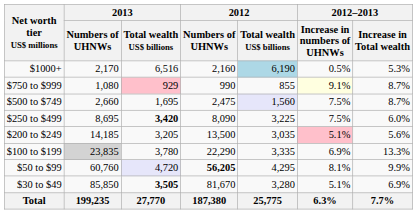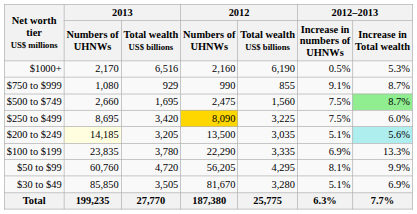(283, 69) lightblue background -> (283, 69) no background
(170, 85) pink background -> (170, 85) no background
(339, 85) lightyellow background -> (339, 85) no background
(283, 102) lavender background -> (283, 102) no background
(399, 102) no background -> (399, 102) lightgreen background
(167, 118) bold -> (167, 118) normal
(224, 118) no background -> (224, 118) gold background
(104, 135) no background -> (104, 135) lightyellow background
(339, 135) pink background -> (339, 135) no background
(399, 135) no background -> (399, 135) paleturquoise background
(104, 151) lightgrey background -> (104, 151) no background
(167, 168) lavender background -> (167, 168) no background
(221, 168) bold -> (221, 168) normal
(167, 184) bold -> (167, 184) normal
